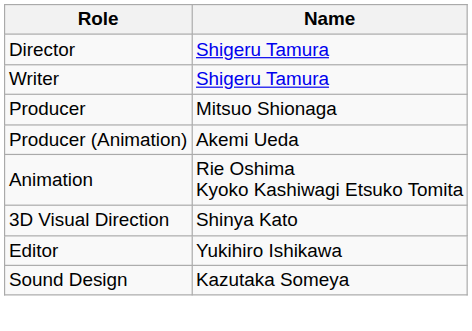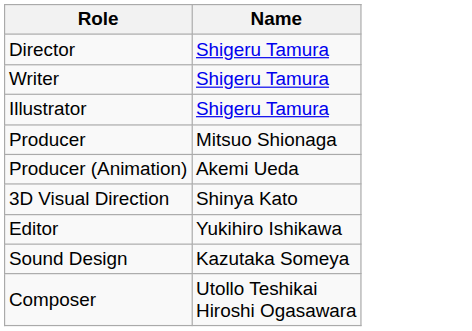+ row: (48, 109)
- row: (51, 179)
+ row: (52, 299)
